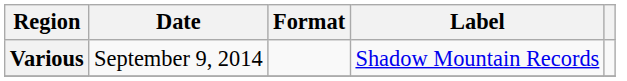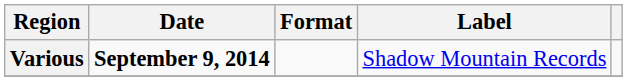(178, 57) normal -> (182, 57) bold
